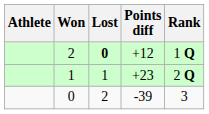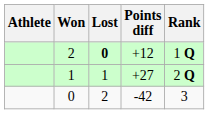(143, 75) +23 -> (143, 75) +27
(143, 97) -39 -> (143, 97) -42
